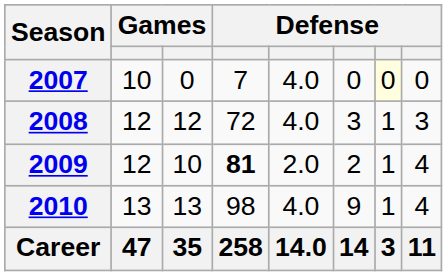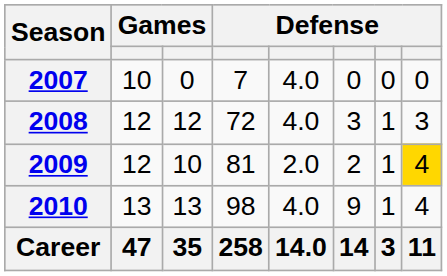(388, 79) lightyellow background -> (388, 79) no background
(241, 164) bold -> (241, 164) normal
(422, 164) no background -> (422, 164) gold background
